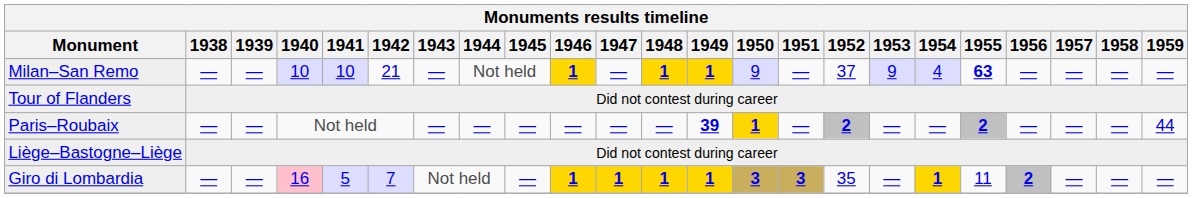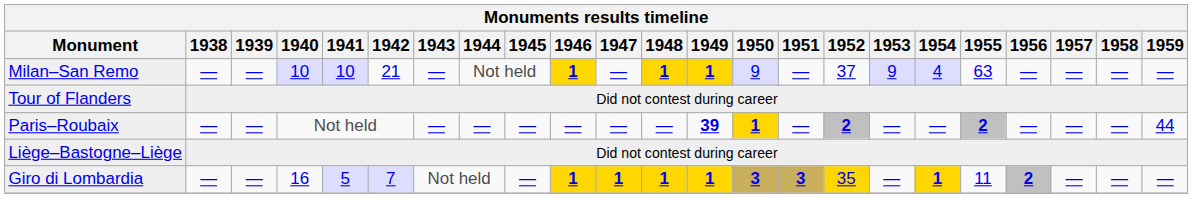(983, 71) bold -> (983, 71) normal
(300, 179) pink background -> (300, 179) no background
(846, 179) no background -> (846, 179) gold background
